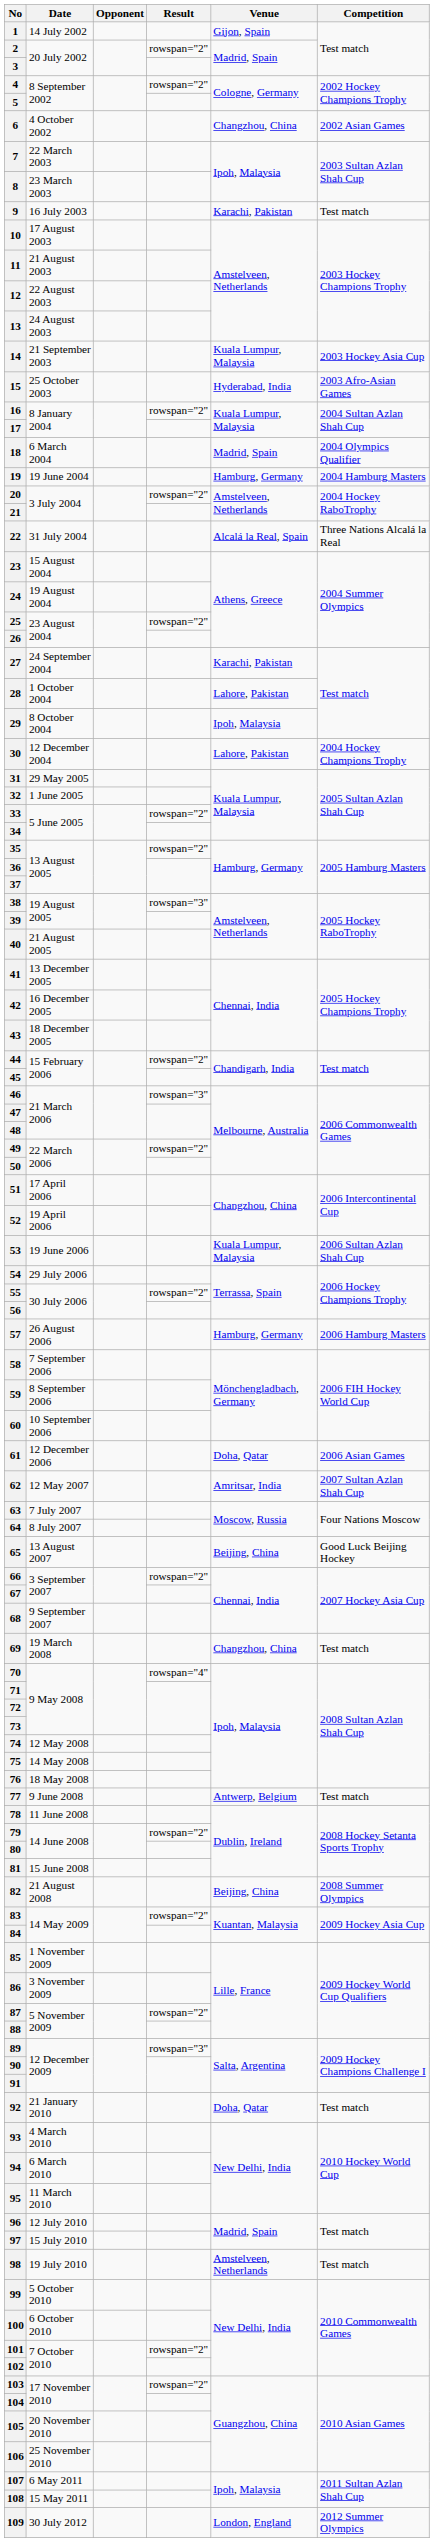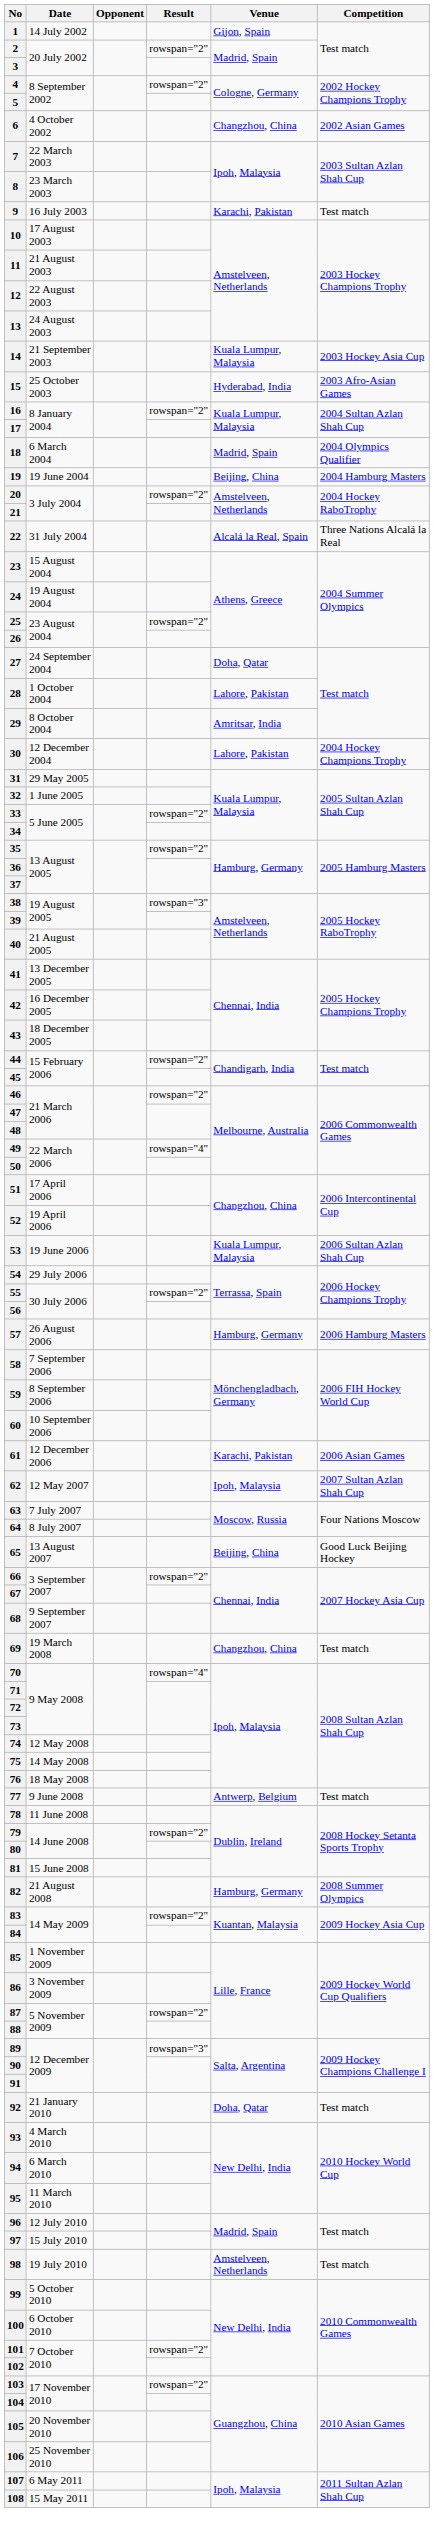(258, 476) Hamburg, Germany -> (246, 476) Beijing, China
(253, 663) Karachi, Pakistan -> (241, 663) Doha, Qatar
(247, 723) Ipoh, Malaysia -> (247, 723) Amritsar, India
(179, 1095) rowspan="3" -> (179, 1095) rowspan="2"
(179, 1148) rowspan="2" -> (179, 1148) rowspan="4"
(241, 1455) Doha, Qatar -> (253, 1455) Karachi, Pakistan
(247, 1486) Amritsar, India -> (247, 1486) Ipoh, Malaysia
(246, 1892) Beijing, China -> (258, 1892) Hamburg, Germany
- row: (15, 2522)
